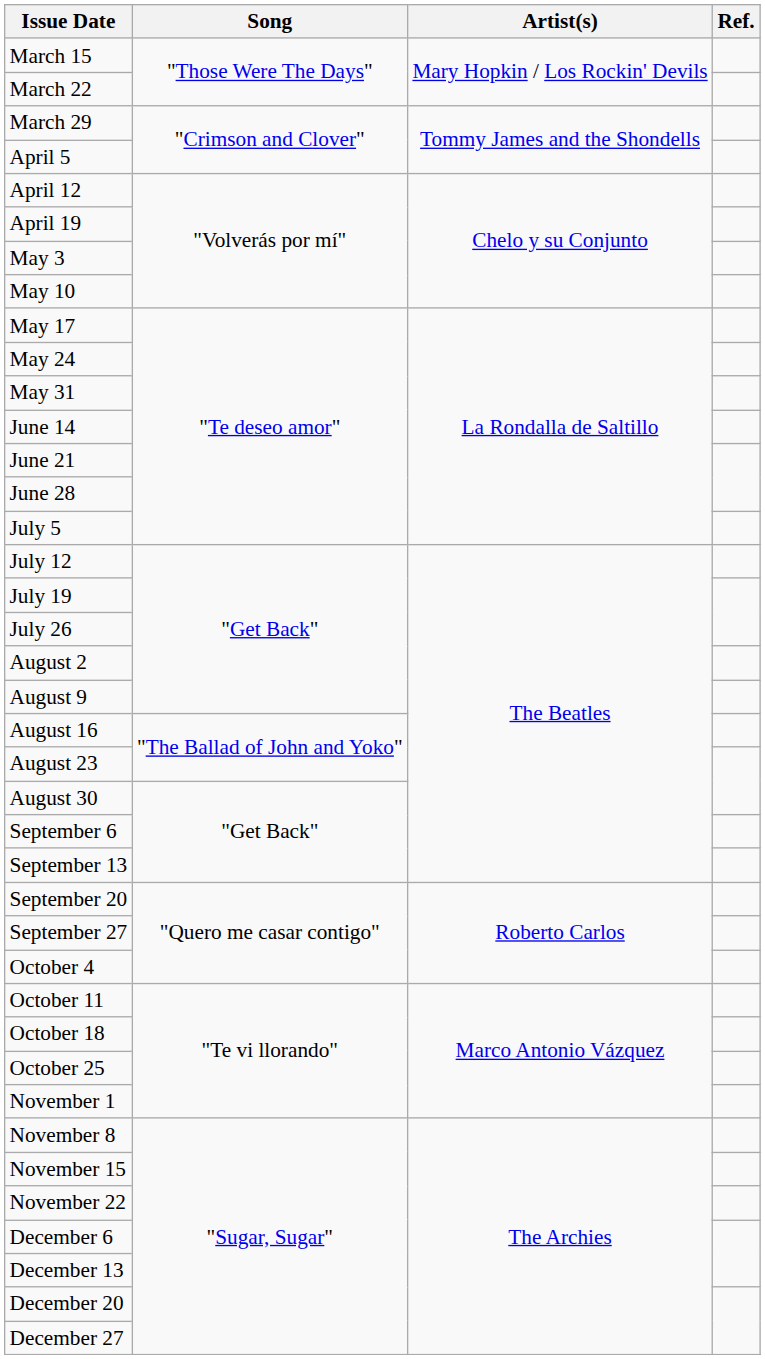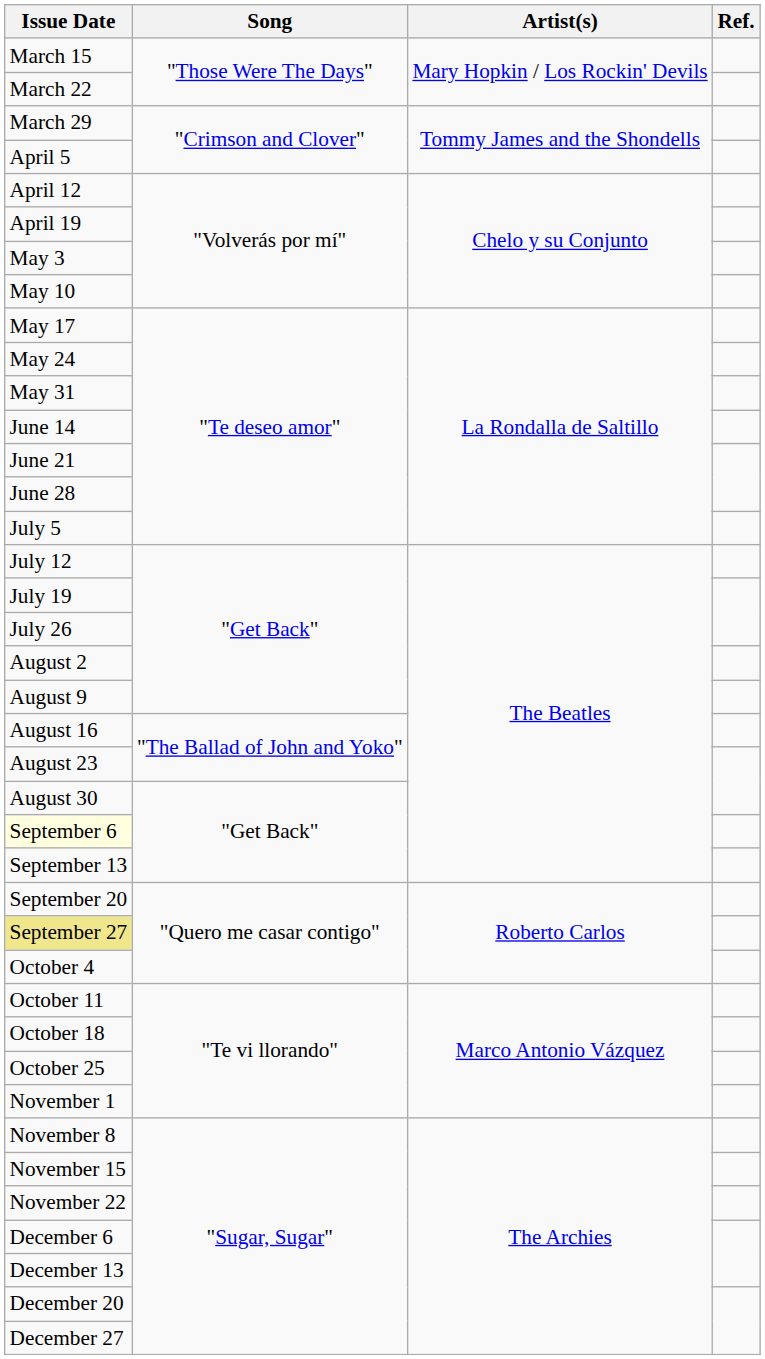(63, 831) no background -> (63, 831) lightyellow background
(68, 932) no background -> (68, 932) khaki background
